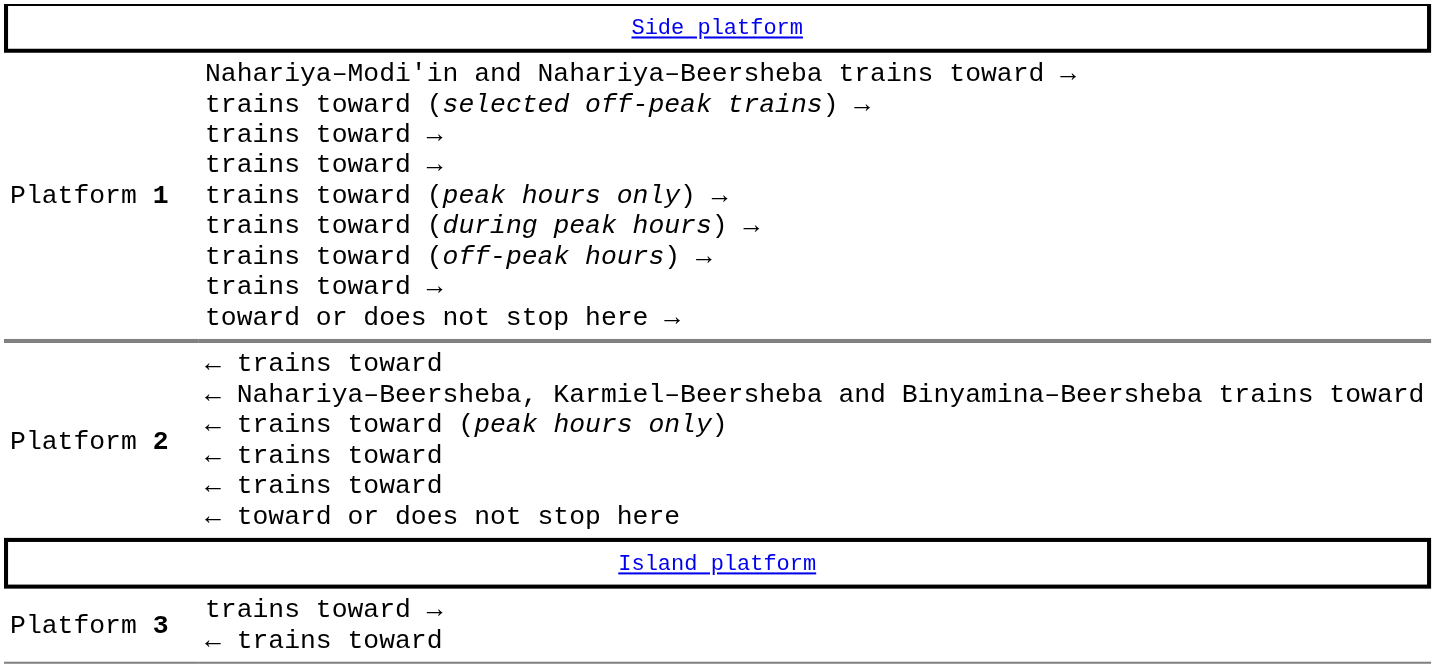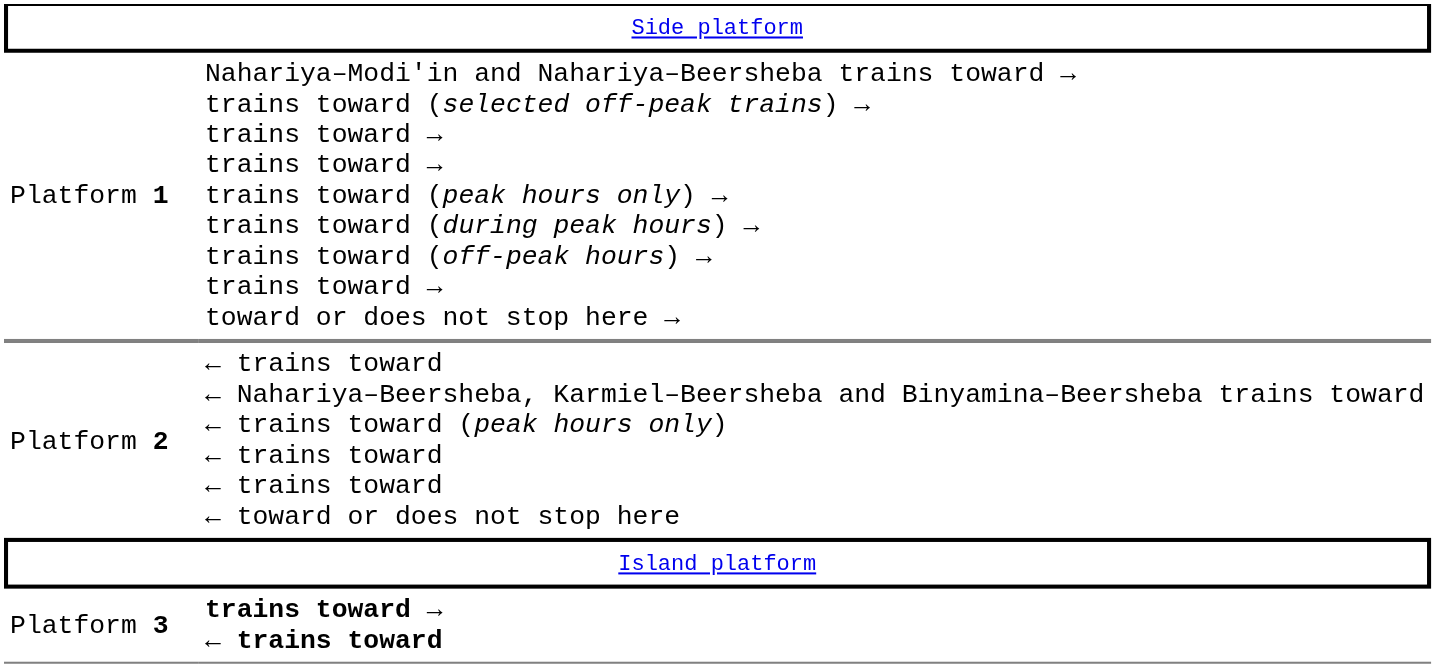(324, 625) normal -> (324, 625) bold
